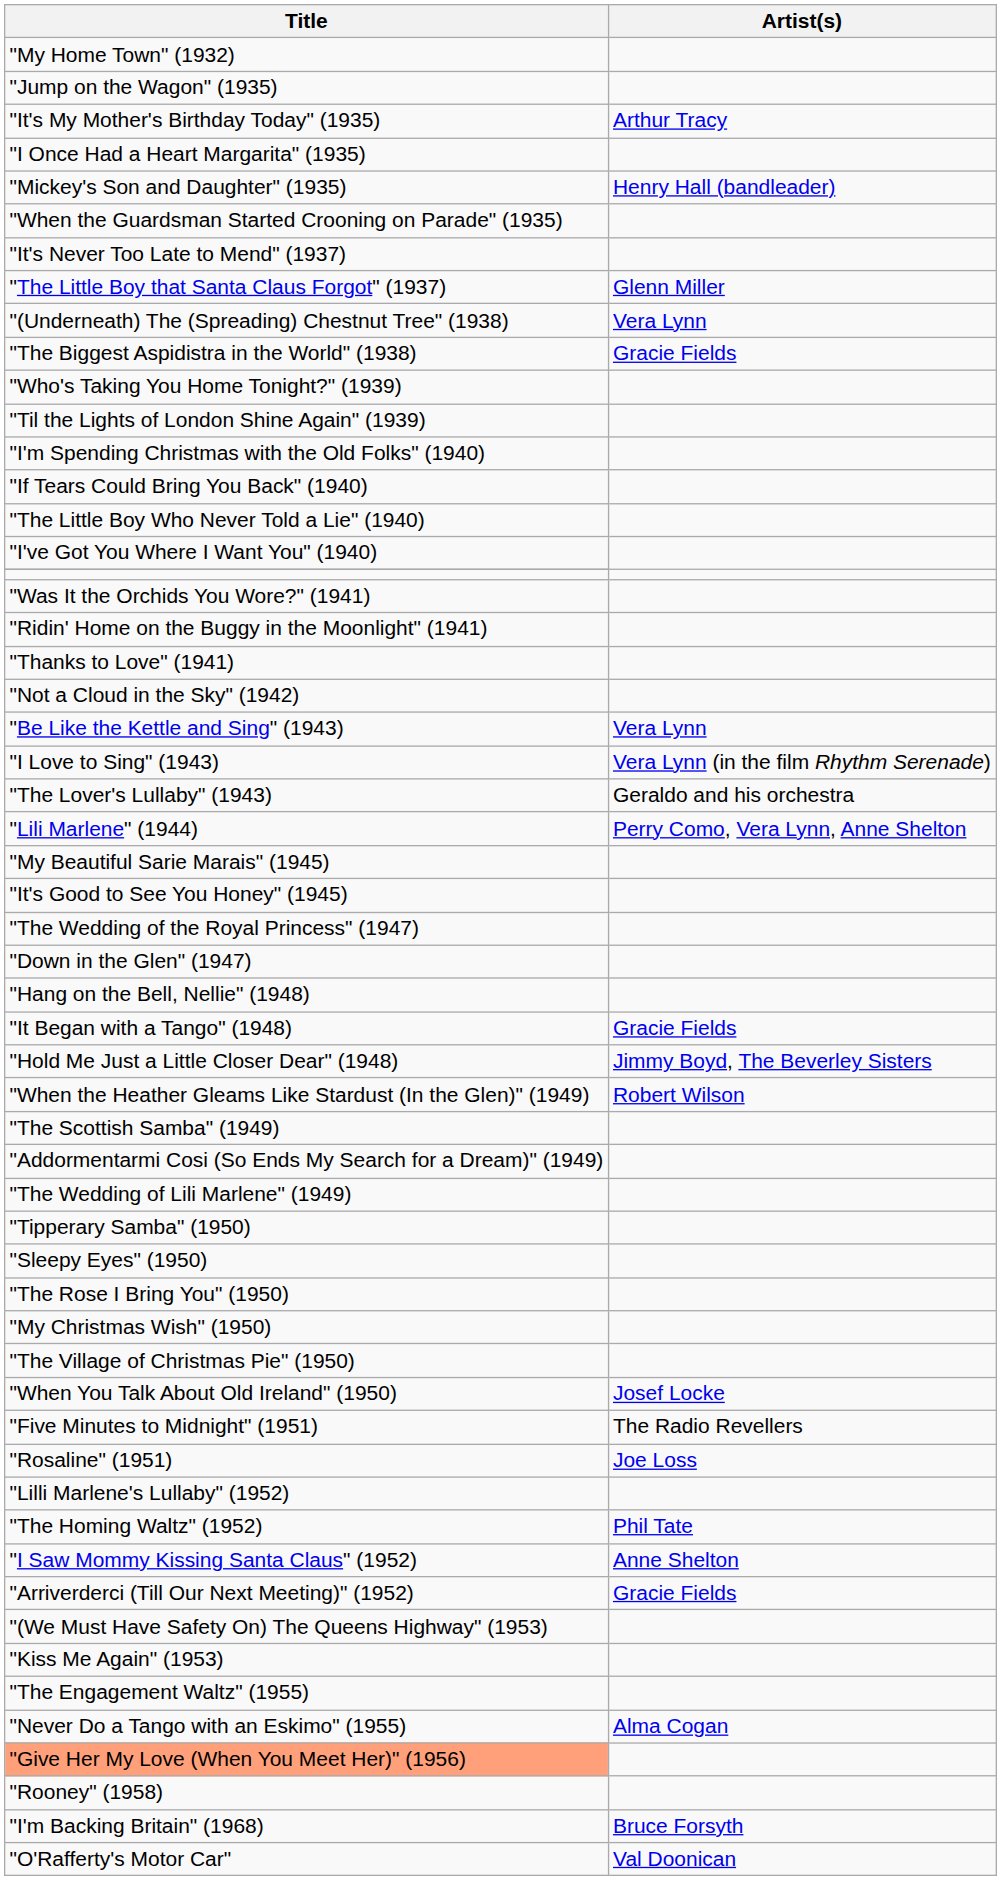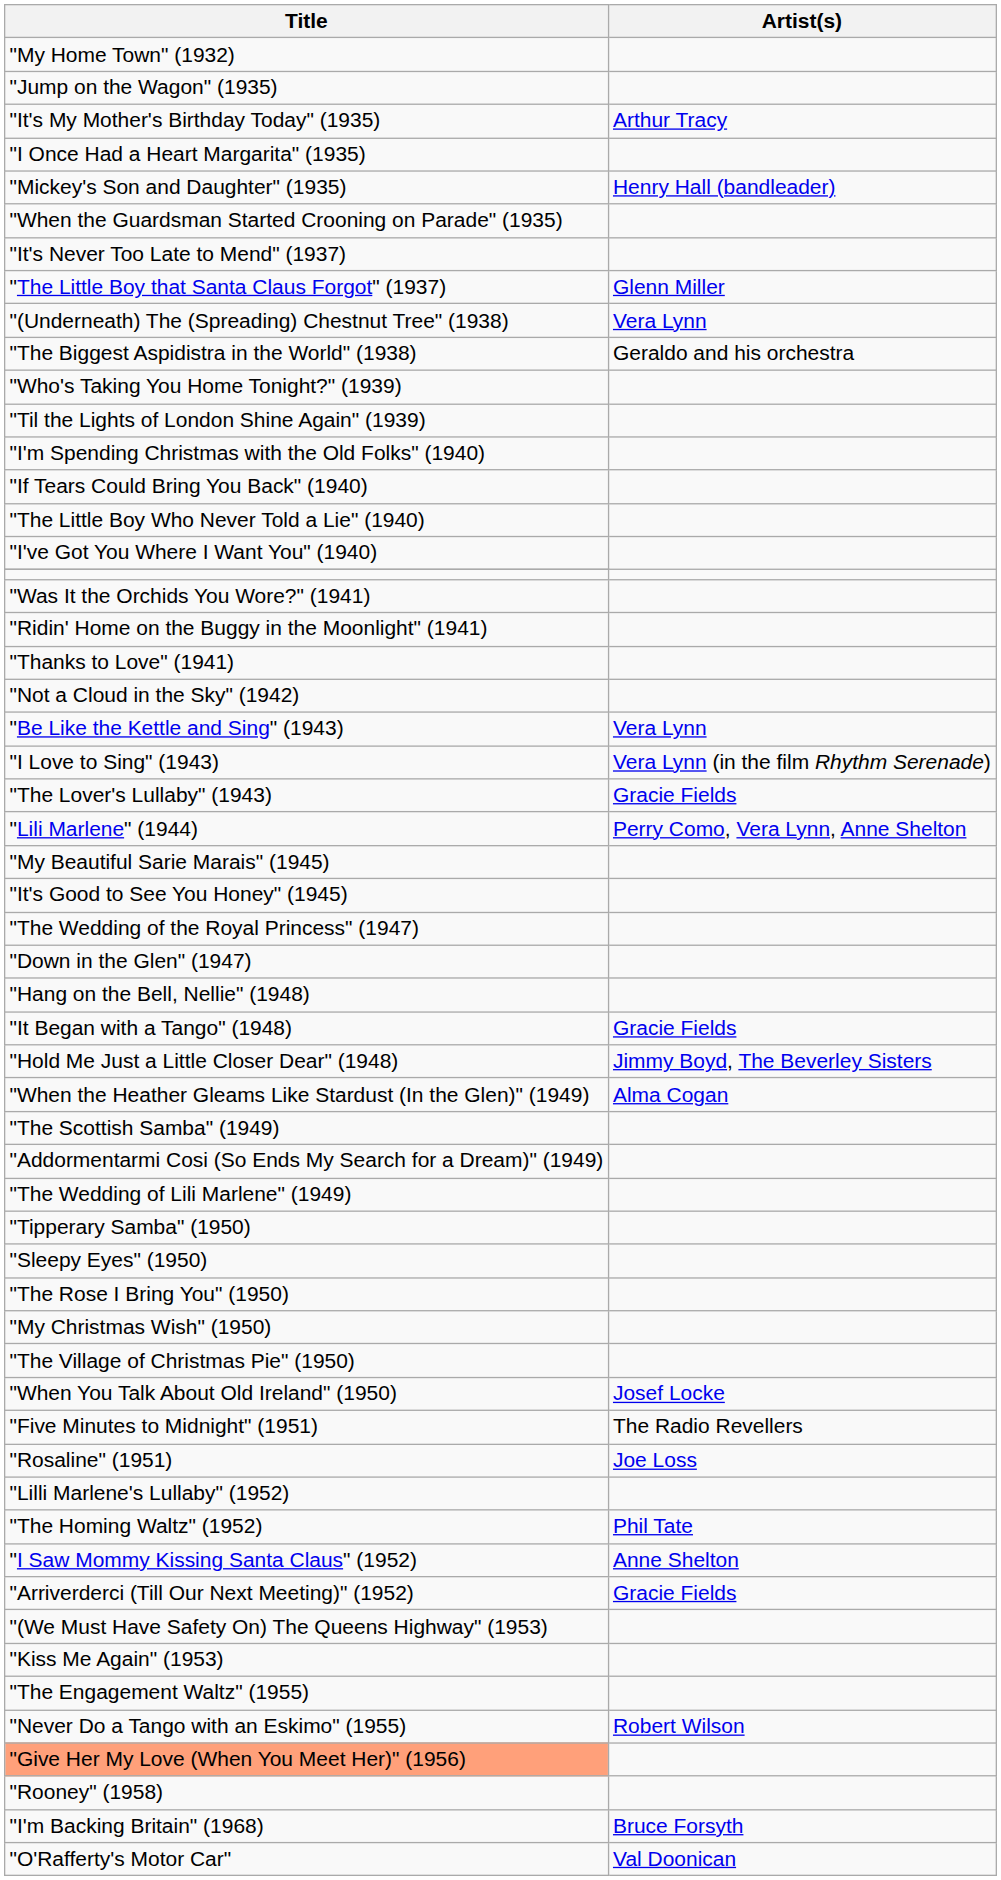(675, 353) Gracie Fields -> (734, 353) Geraldo and his orchestra
(734, 795) Geraldo and his orchestra -> (675, 795) Gracie Fields
(679, 1094) Robert Wilson -> (671, 1094) Alma Cogan
(671, 1726) Alma Cogan -> (679, 1726) Robert Wilson
